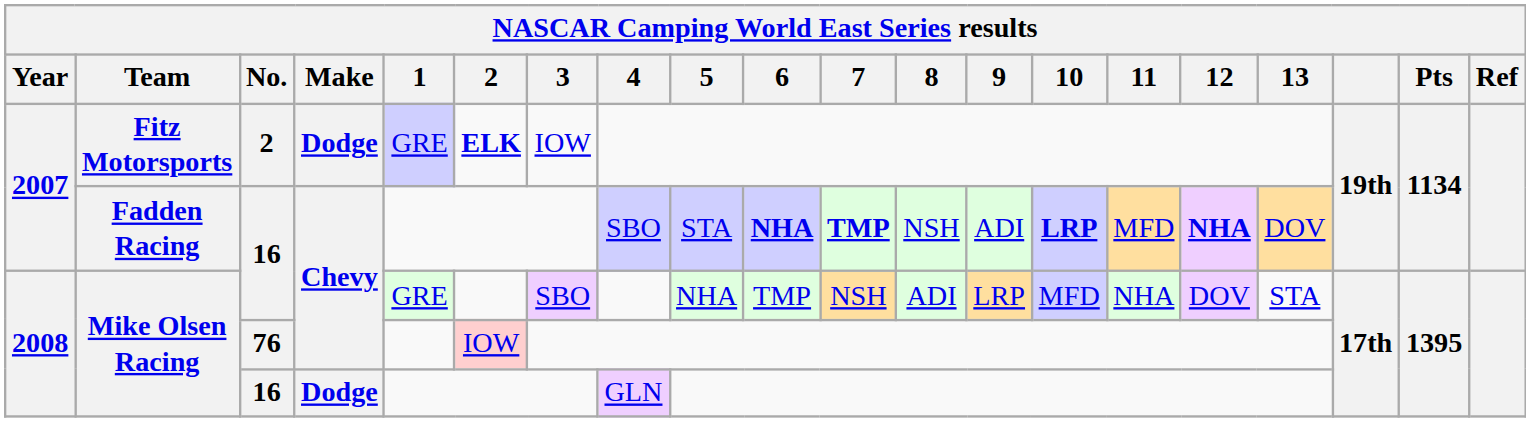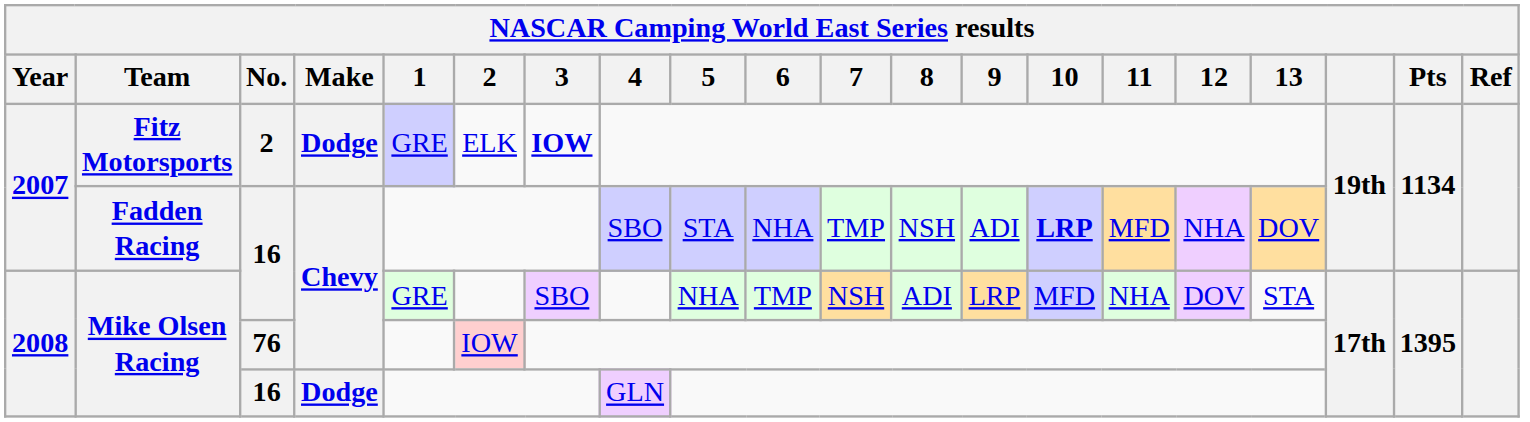(491, 144) bold -> (490, 144) normal
(563, 144) normal -> (562, 144) bold
(782, 228) bold -> (783, 228) normal
(858, 228) bold -> (856, 228) normal
(1219, 228) bold -> (1214, 228) normal
